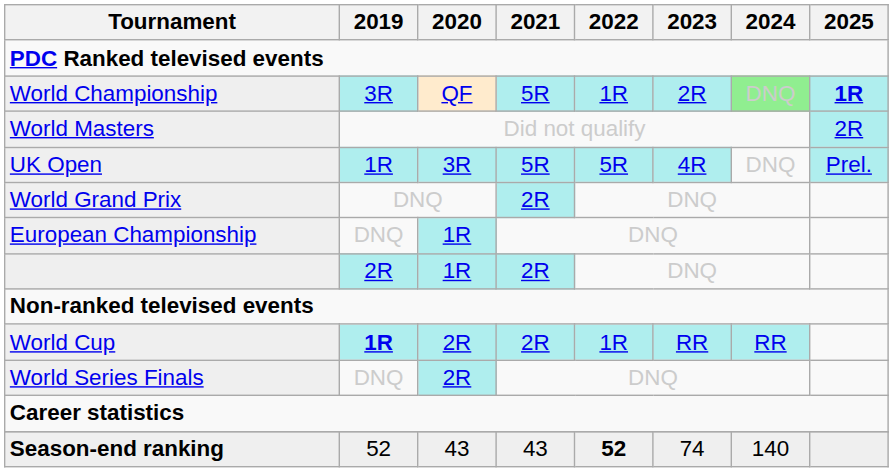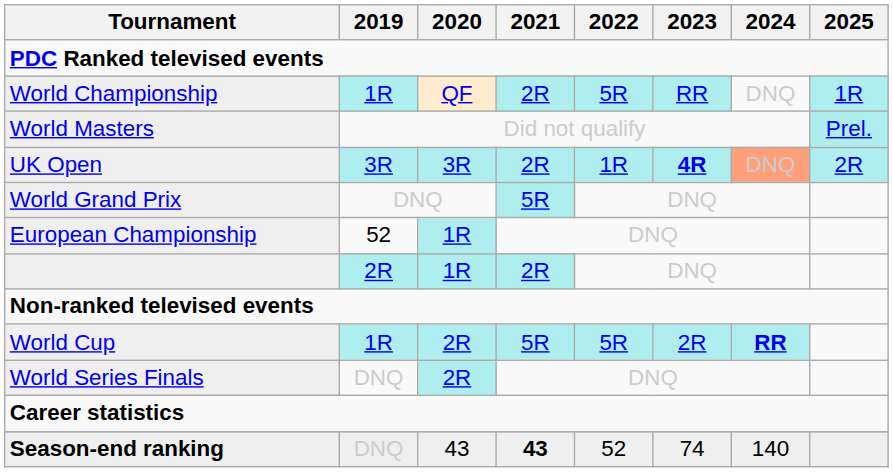(379, 93) 3R -> (379, 93) 1R
(535, 93) 5R -> (535, 93) 2R
(614, 93) 1R -> (614, 93) 5R
(692, 93) 2R -> (692, 93) RR
(770, 93) lightgreen background -> (770, 93) no background
(849, 93) bold -> (849, 93) normal
(849, 128) 2R -> (849, 128) Prel.
(379, 164) 1R -> (379, 164) 3R
(535, 164) 5R -> (535, 164) 2R
(614, 164) 5R -> (614, 164) 1R
(692, 164) normal -> (692, 164) bold
(770, 164) no background -> (770, 164) lightsalmon background
(849, 164) Prel. -> (849, 164) 2R
(535, 199) 2R -> (535, 199) 5R
(379, 235) DNQ -> (379, 235) 52
(379, 341) bold -> (379, 341) normal
(535, 341) 2R -> (535, 341) 5R
(614, 341) 1R -> (614, 341) 5R
(692, 341) RR -> (692, 341) 2R
(770, 341) normal -> (770, 341) bold
(379, 448) 52 -> (379, 448) DNQ
(535, 448) normal -> (535, 448) bold
(614, 448) bold -> (614, 448) normal
